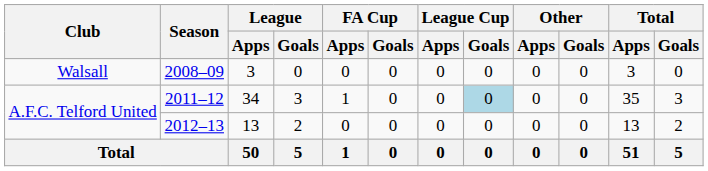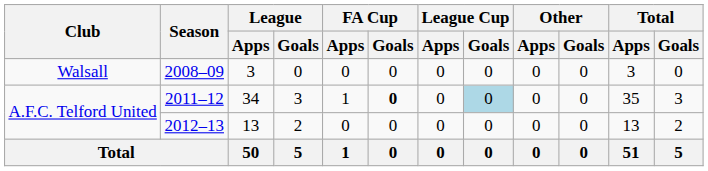(393, 98) normal -> (393, 98) bold
